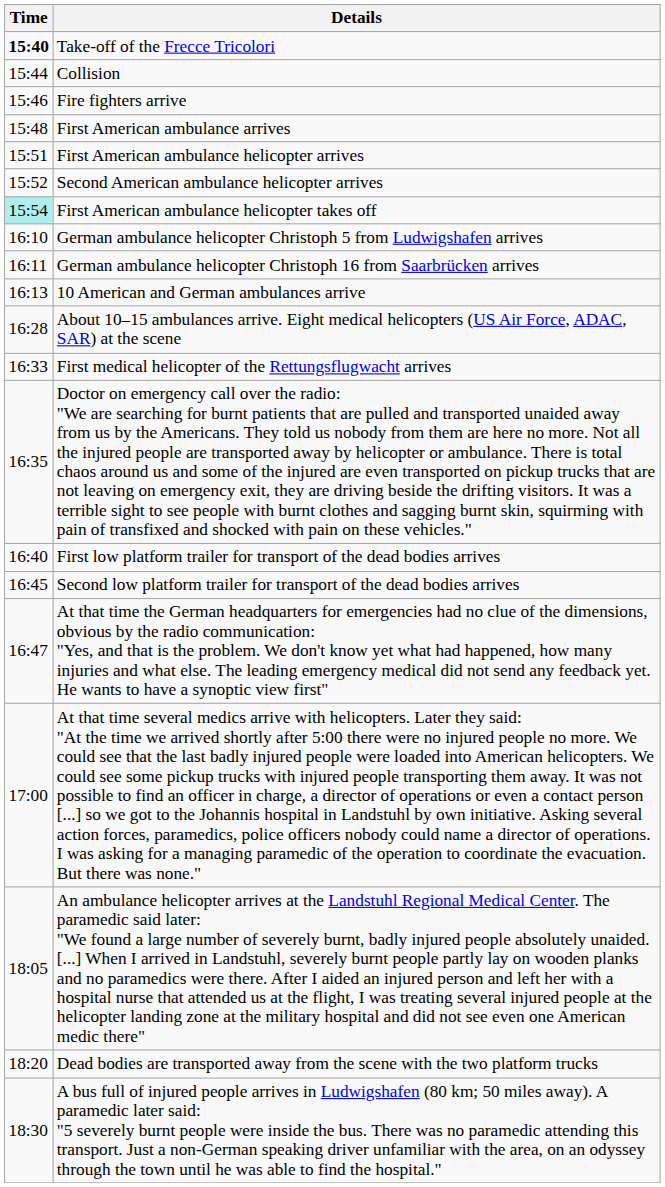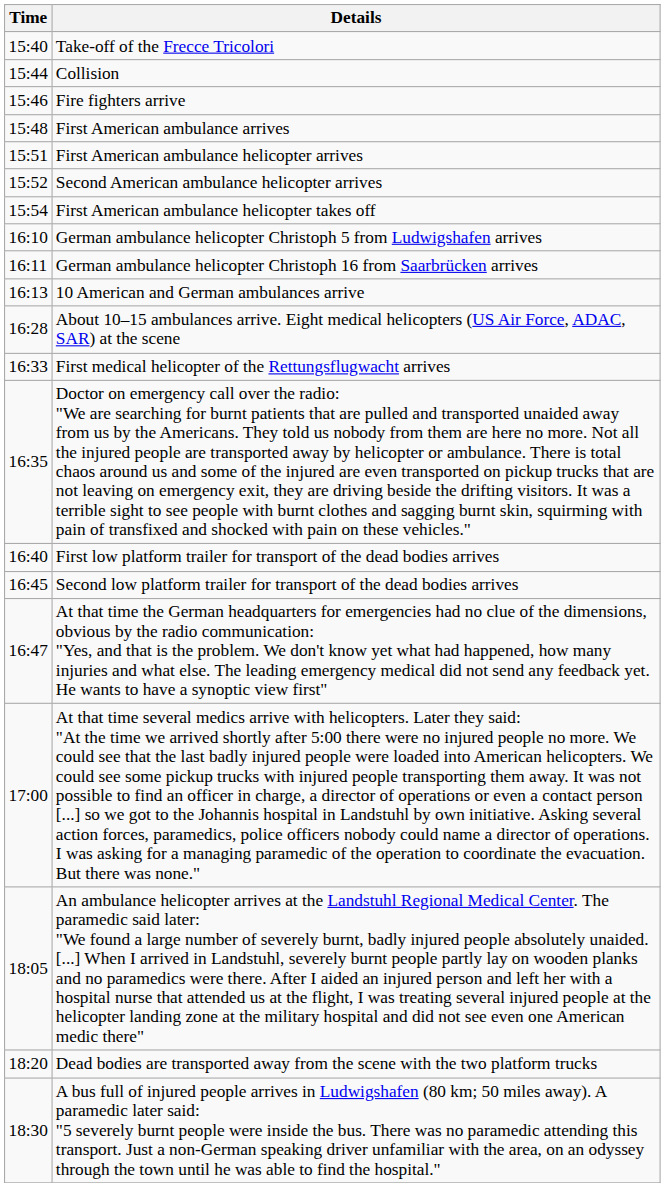(29, 45) bold -> (28, 45) normal
(28, 210) paleturquoise background -> (28, 210) no background
